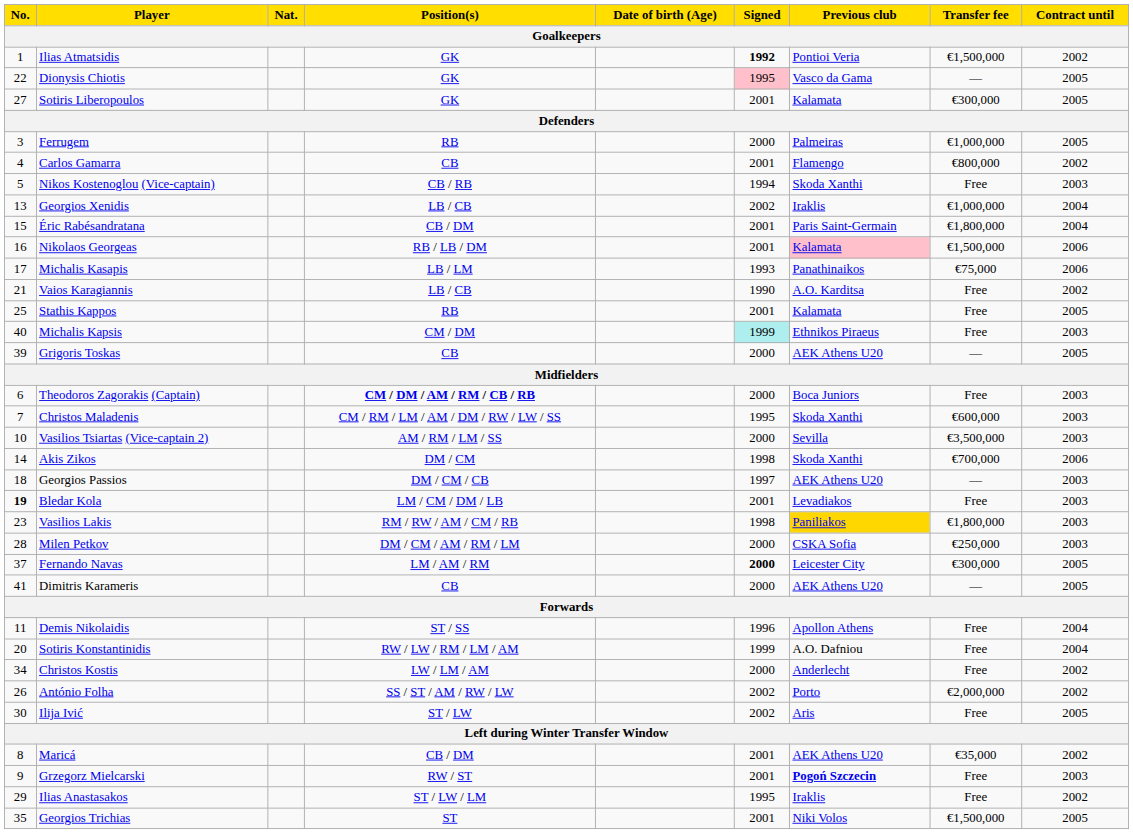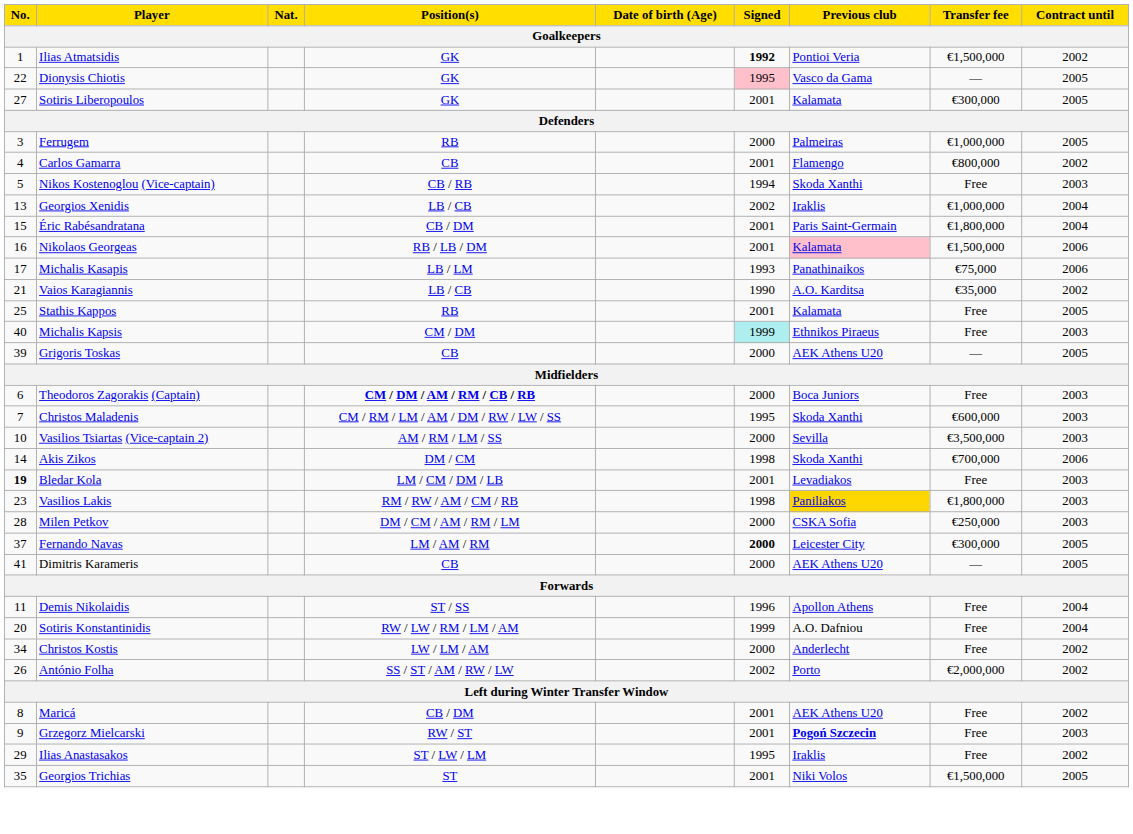(976, 290) Free -> (976, 290) €35,000
- row: (83, 480)
- row: (61, 712)
(976, 755) €35,000 -> (976, 712) Free
